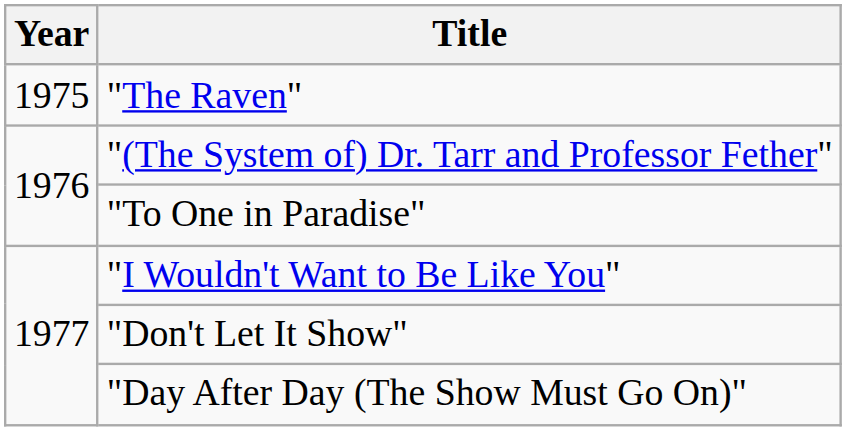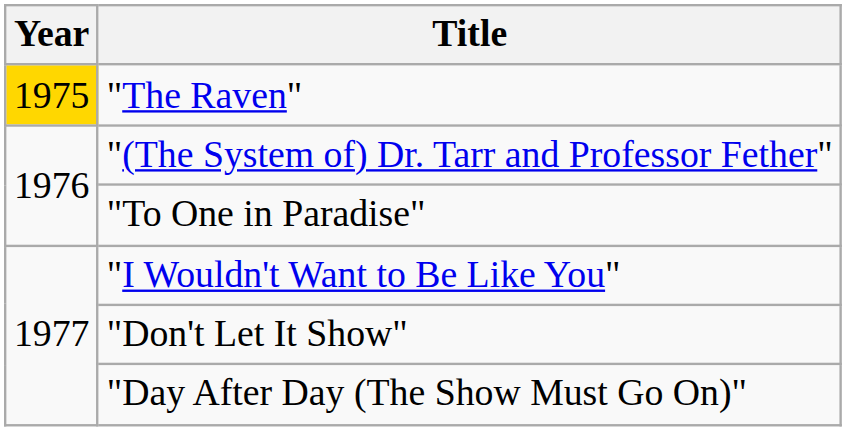(52, 94) no background -> (52, 94) gold background
